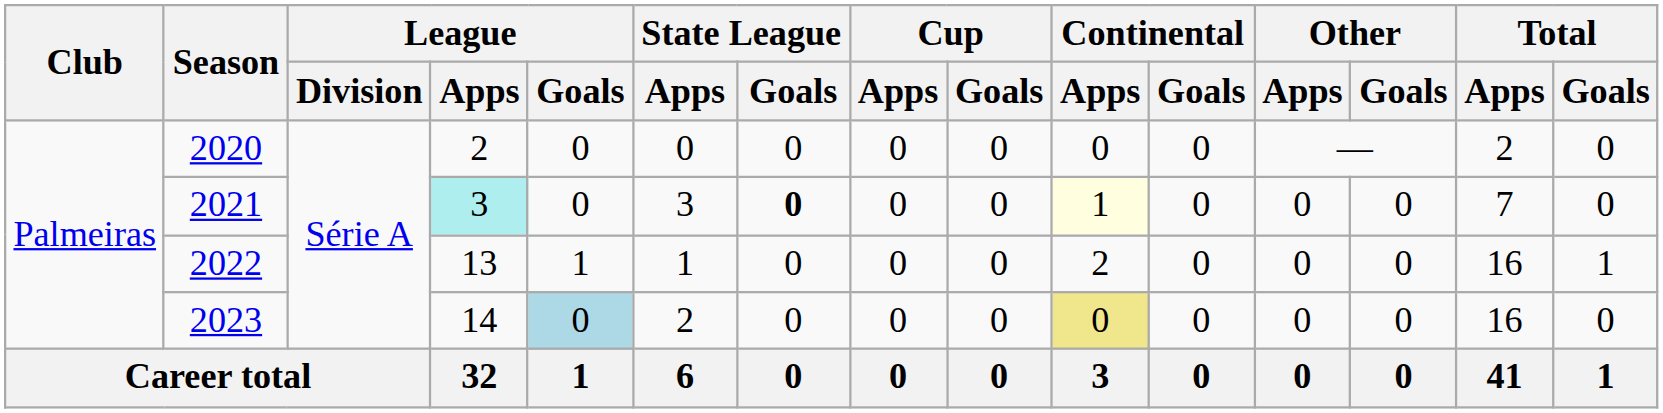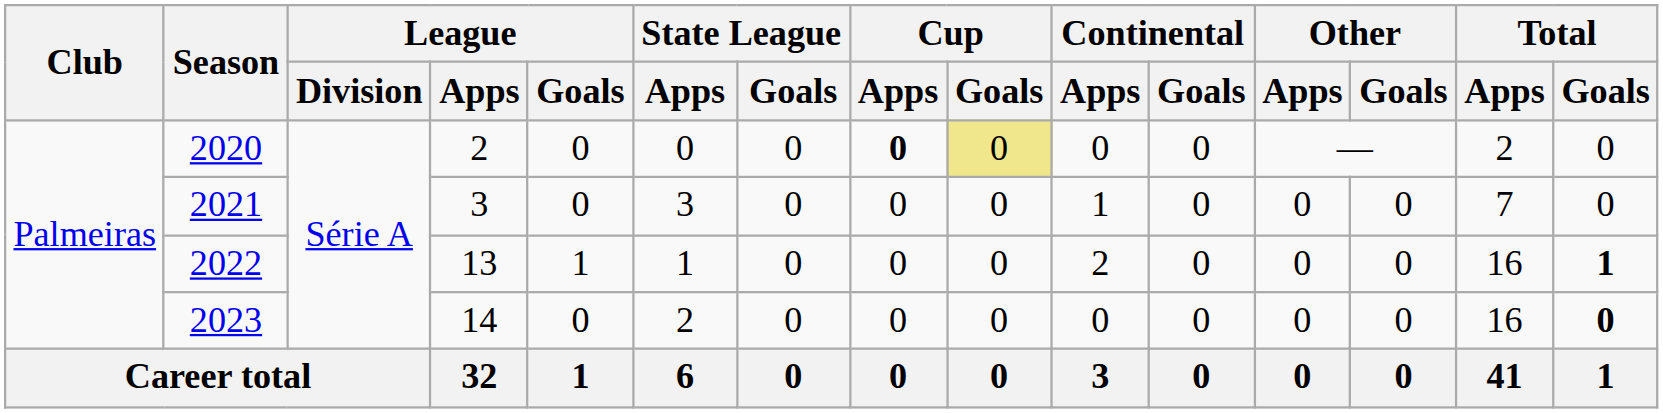(898, 147) normal -> (898, 147) bold
(999, 147) no background -> (999, 147) khaki background
(479, 205) paleturquoise background -> (479, 205) no background
(793, 205) bold -> (793, 205) normal
(1100, 205) lightyellow background -> (1100, 205) no background
(1606, 262) normal -> (1606, 262) bold
(580, 319) lightblue background -> (580, 319) no background
(1100, 319) khaki background -> (1100, 319) no background
(1606, 319) normal -> (1606, 319) bold
